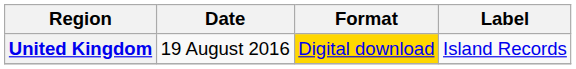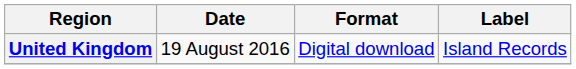(366, 48) gold background -> (366, 48) no background
